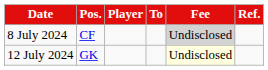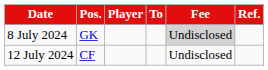(87, 34) CF -> (89, 34) GK
(89, 55) GK -> (87, 55) CF
(200, 55) lightyellow background -> (200, 55) no background
